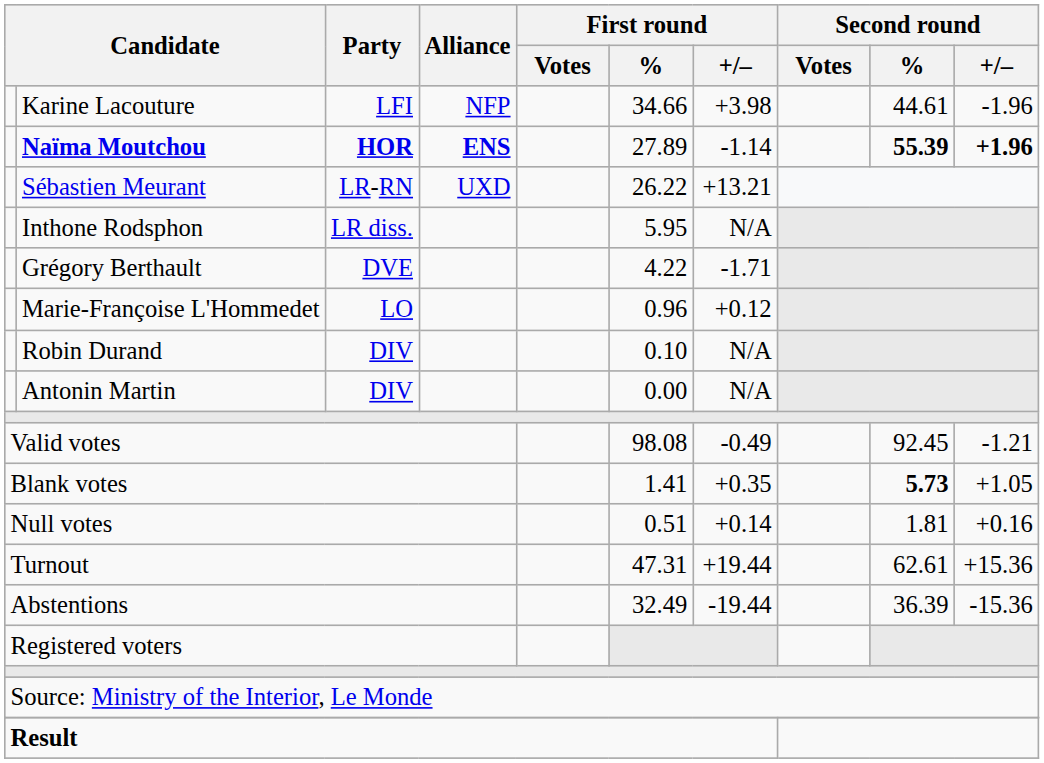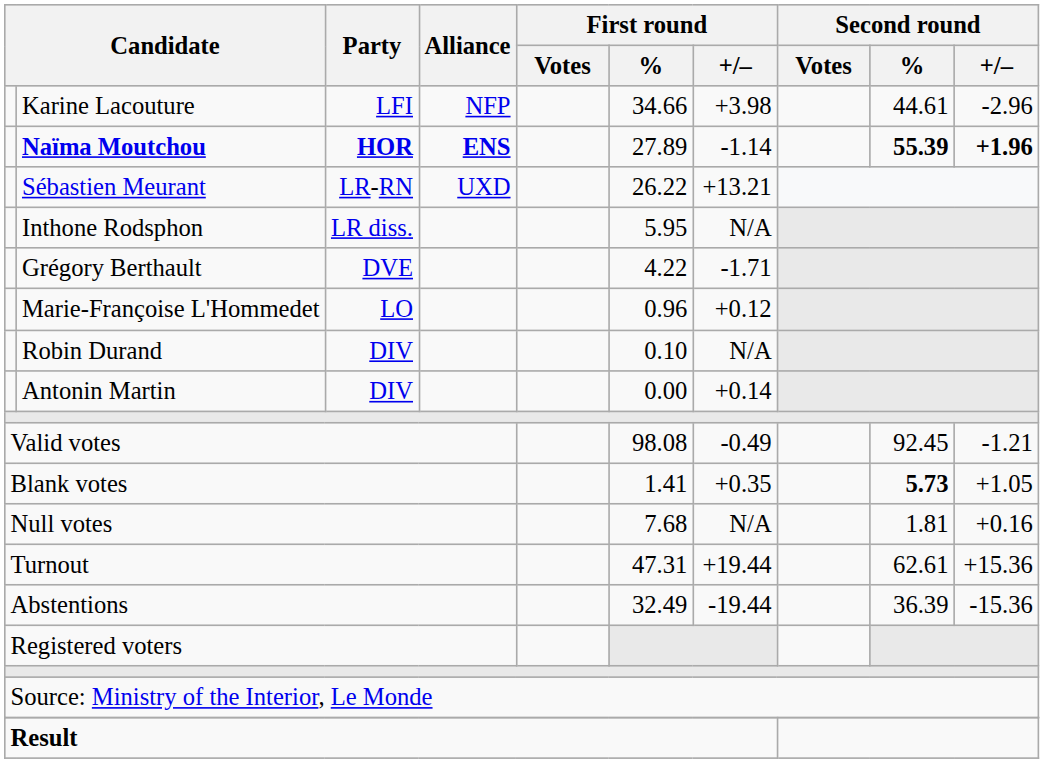(1007, 106) -1.96 -> (1007, 106) -2.96
(750, 390) N/A -> (743, 390) +0.14
(666, 523) 0.51 -> (666, 523) 7.68
(743, 523) +0.14 -> (750, 523) N/A
